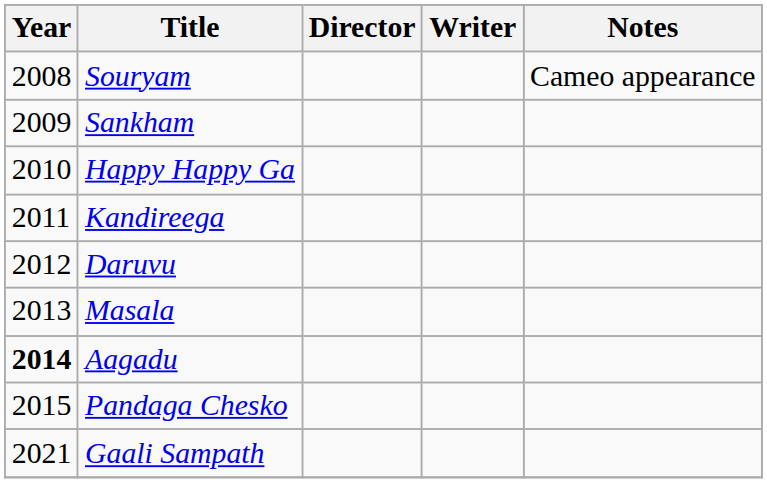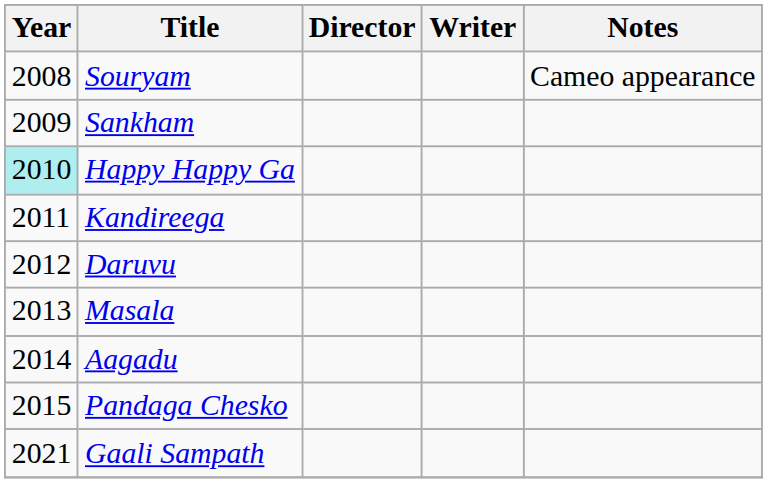(42, 169) no background -> (42, 169) paleturquoise background
(42, 358) bold -> (42, 358) normal
